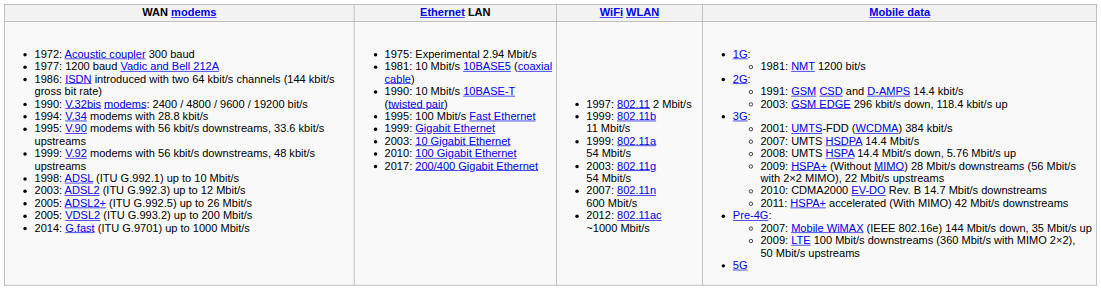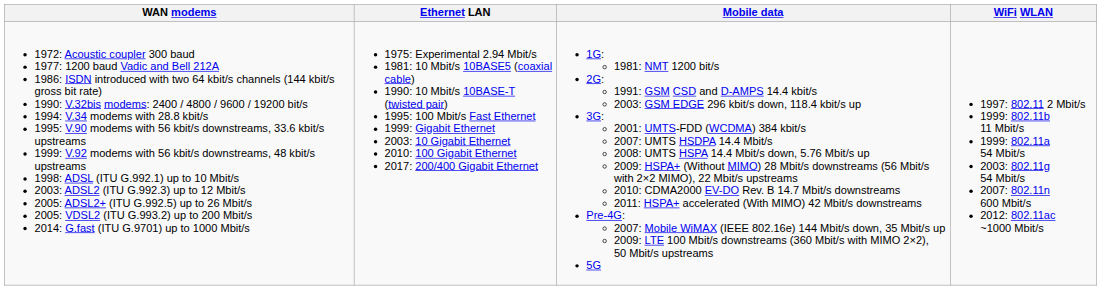columns swapped: (629, 13) <-> (900, 13)
